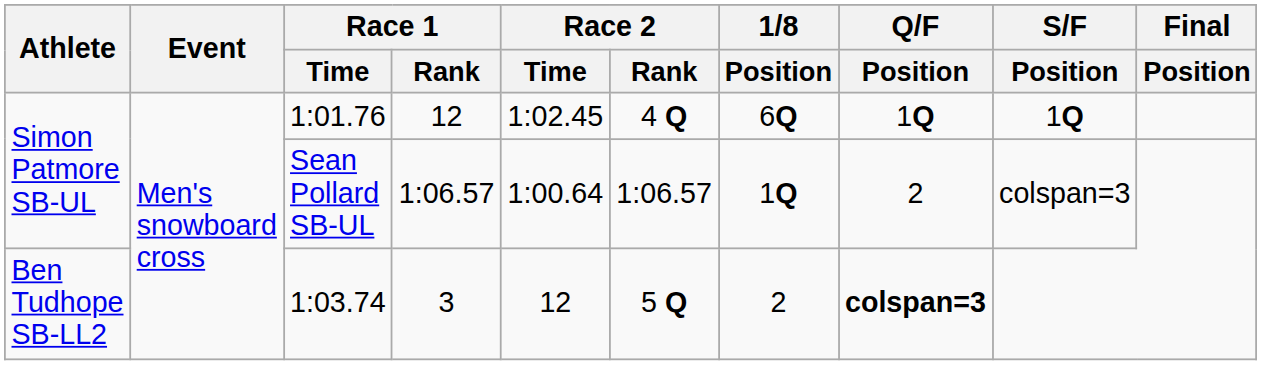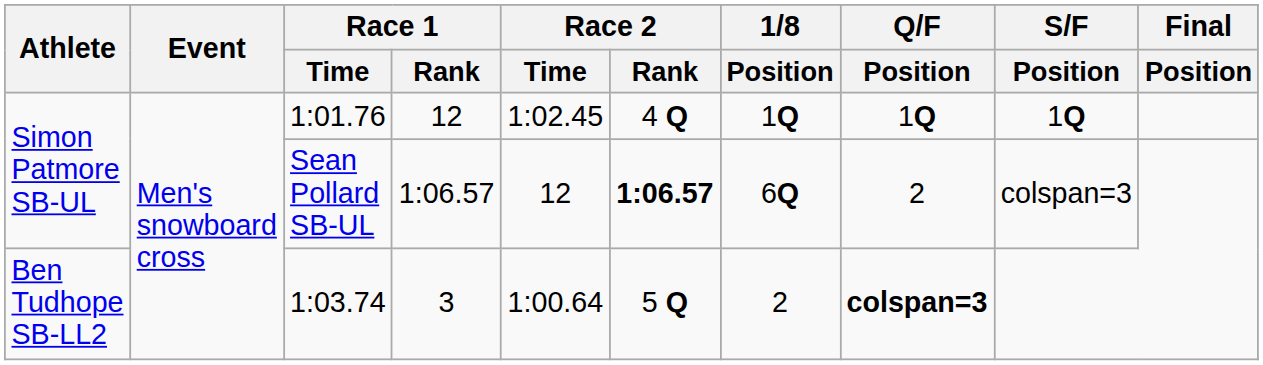(778, 115) 6Q -> (780, 115) 1Q
(555, 193) 1:00.64 -> (555, 193) 12
(664, 193) normal -> (665, 193) bold
(778, 193) 1Q -> (780, 193) 6Q
(555, 303) 12 -> (555, 303) 1:00.64
